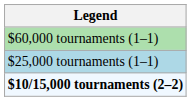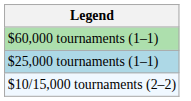(95, 84) bold -> (92, 84) normal
